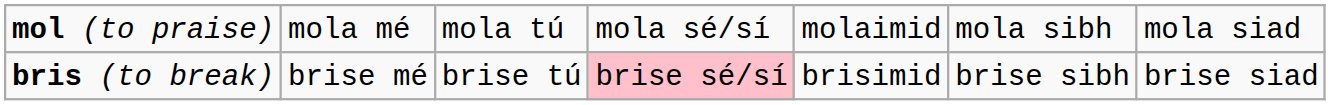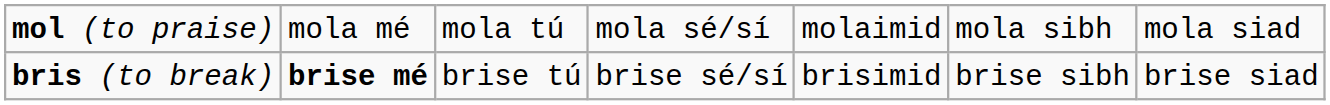(358, 76) normal -> (358, 76) bold
(692, 76) pink background -> (692, 76) no background
